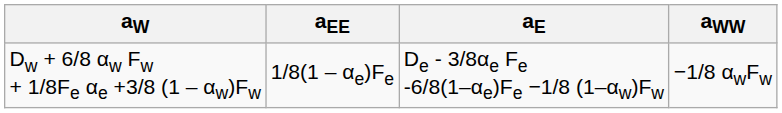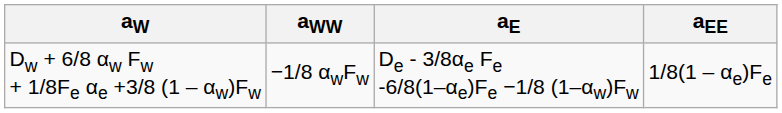columns swapped: (723, 24) <-> (332, 24)
